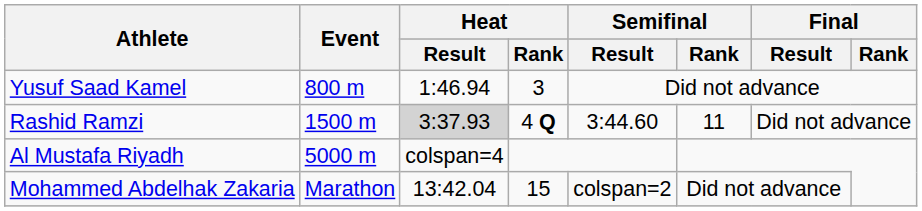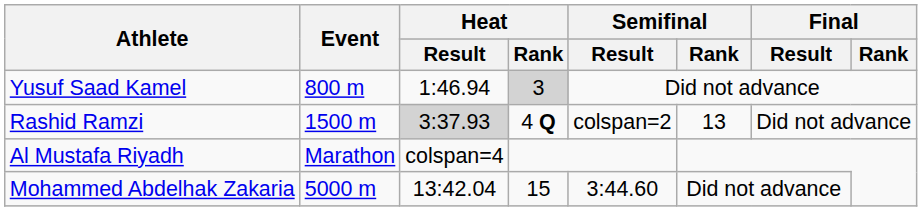(538, 88) no background -> (538, 88) lightgrey background
(622, 122) 3:44.60 -> (622, 122) colspan=2
(714, 122) 11 -> (714, 122) 13
(340, 156) 5000 m -> (350, 156) Marathon
(350, 190) Marathon -> (340, 190) 5000 m
(622, 190) colspan=2 -> (622, 190) 3:44.60
